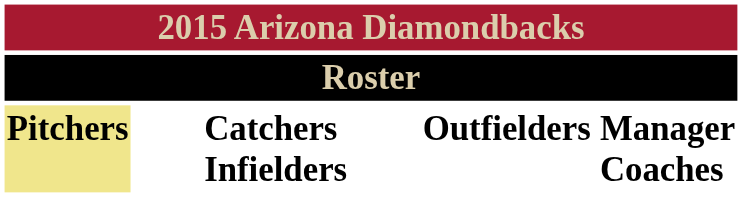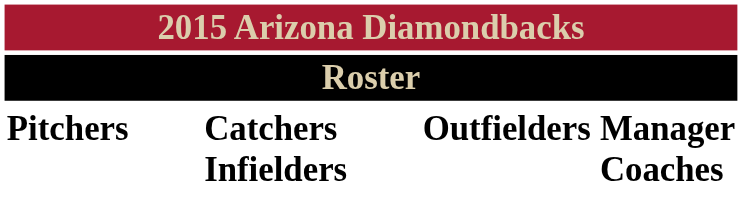(68, 127) khaki background -> (68, 127) no background
